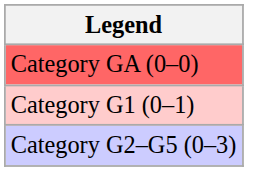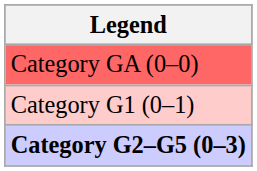(124, 144) normal -> (128, 144) bold
